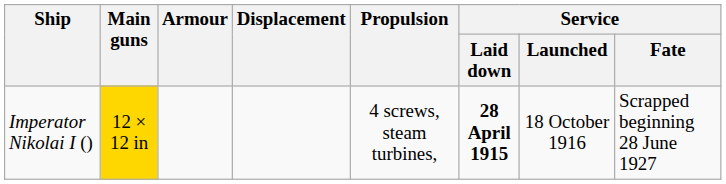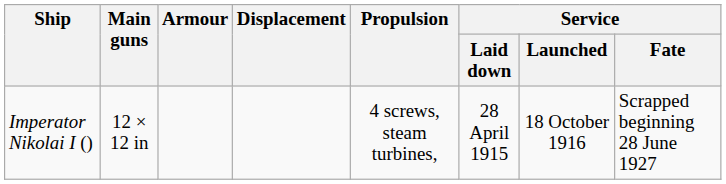(129, 132) gold background -> (129, 132) no background
(489, 132) bold -> (489, 132) normal
